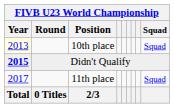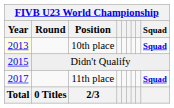(155, 46) normal -> (155, 45) bold
(18, 62) bold -> (18, 62) normal
(155, 79) normal -> (155, 78) bold
